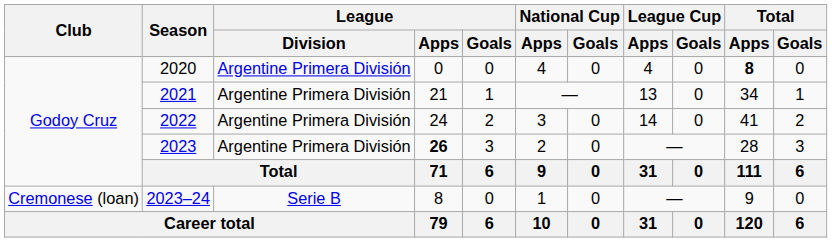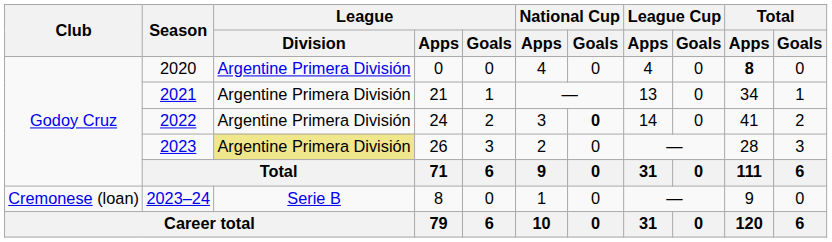(596, 120) normal -> (596, 120) bold
(314, 146) no background -> (314, 146) khaki background
(439, 146) bold -> (439, 146) normal
